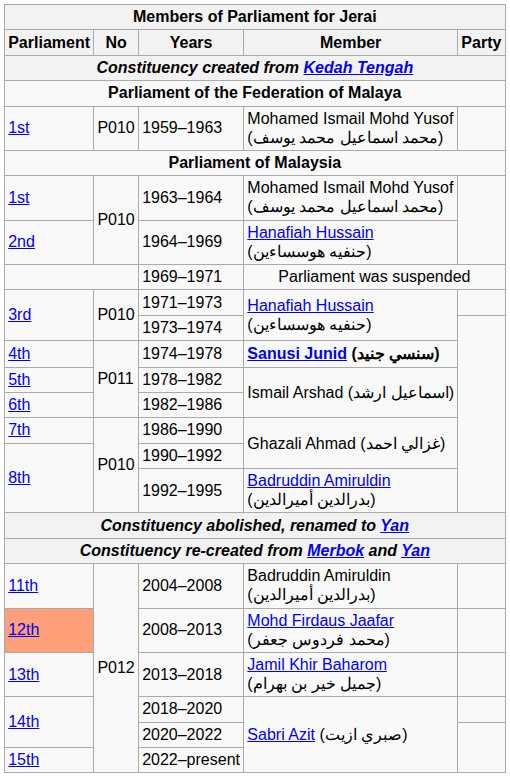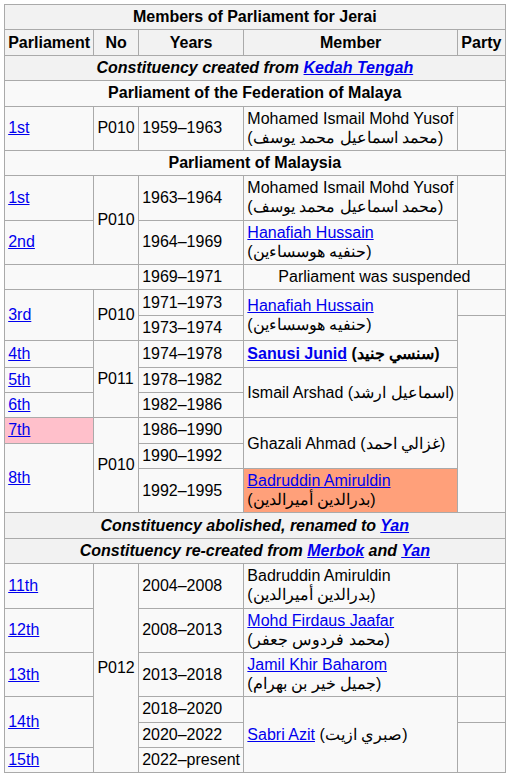(19, 430) no background -> (19, 430) pink background
(319, 490) no background -> (319, 490) lightsalmon background
(24, 630) lightsalmon background -> (24, 630) no background
